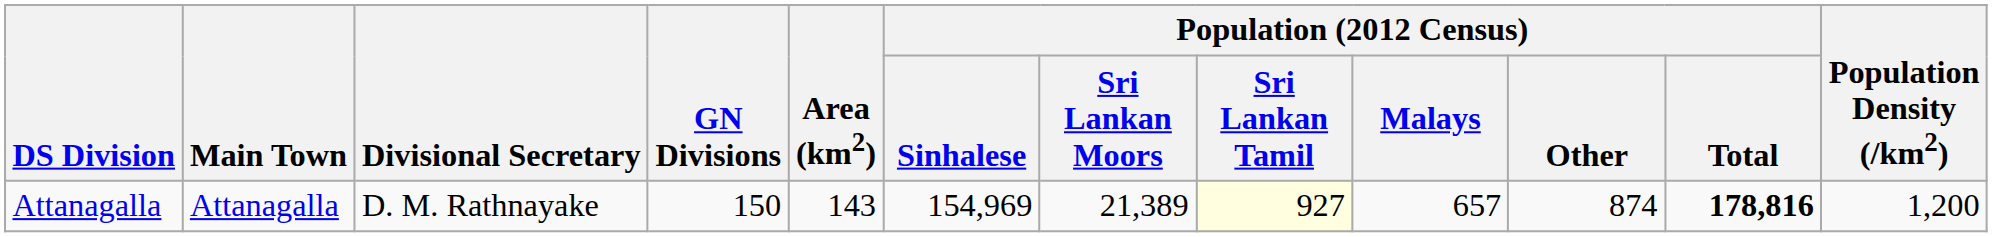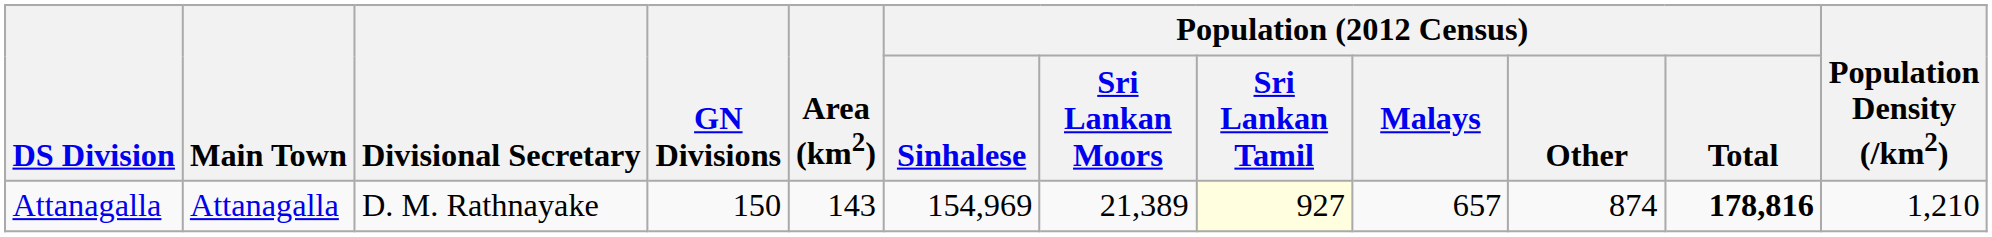(1943, 205) 1,200 -> (1943, 205) 1,210
